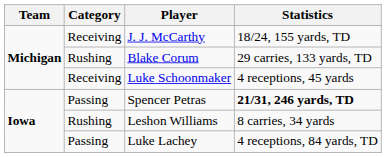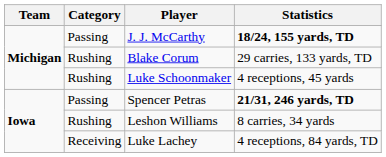(94, 36) Receiving -> (88, 36) Passing
(294, 36) normal -> (296, 36) bold
(94, 78) Receiving -> (90, 78) Rushing
(88, 141) Passing -> (94, 141) Receiving
